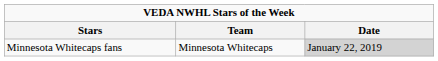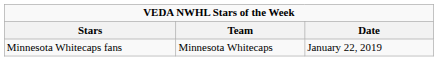(345, 47) lightgrey background -> (345, 47) no background
